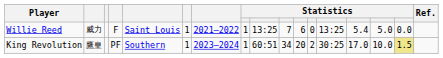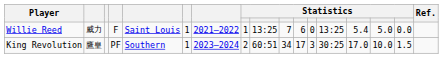(246, 46) 1 -> (246, 46) 2
(301, 46) 20 -> (301, 46) 17
(312, 46) 2 -> (312, 46) 3
(404, 46) khaki background -> (404, 46) no background
